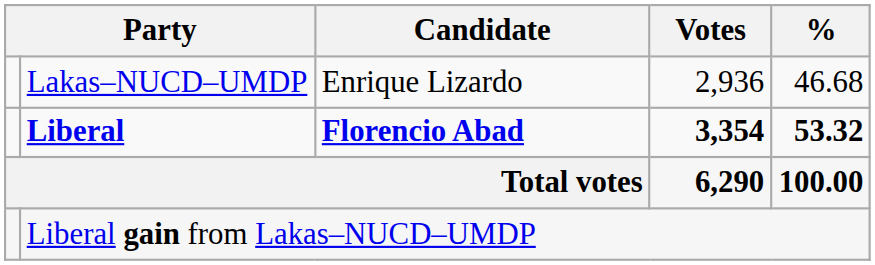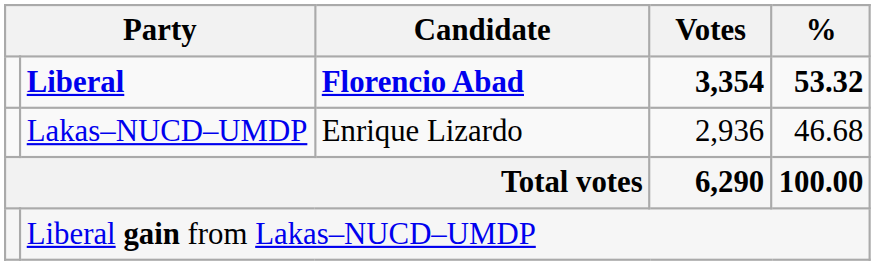rows swapped: (76, 131) <-> (167, 81)
